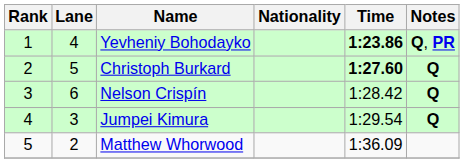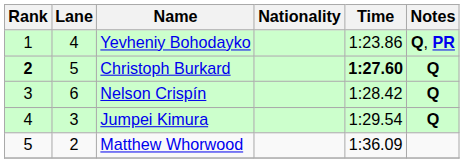(376, 42) bold -> (376, 42) normal
(28, 68) normal -> (28, 68) bold
